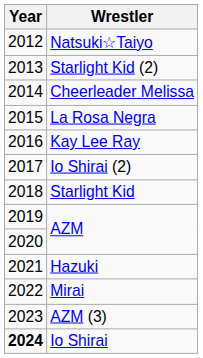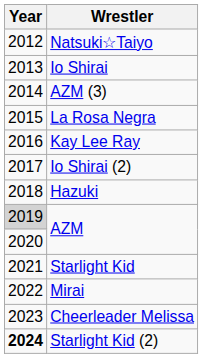(104, 67) Starlight Kid (2) -> (79, 67) Io Shirai
(122, 92) Cheerleader Melissa -> (79, 92) AZM (3)
(92, 191) Starlight Kid -> (74, 191) Hazuki
(26, 216) no background -> (26, 216) lightgrey background
(74, 266) Hazuki -> (92, 266) Starlight Kid
(79, 316) AZM (3) -> (122, 316) Cheerleader Melissa
(79, 341) Io Shirai -> (104, 341) Starlight Kid (2)
